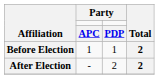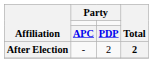- row: (40, 49)
